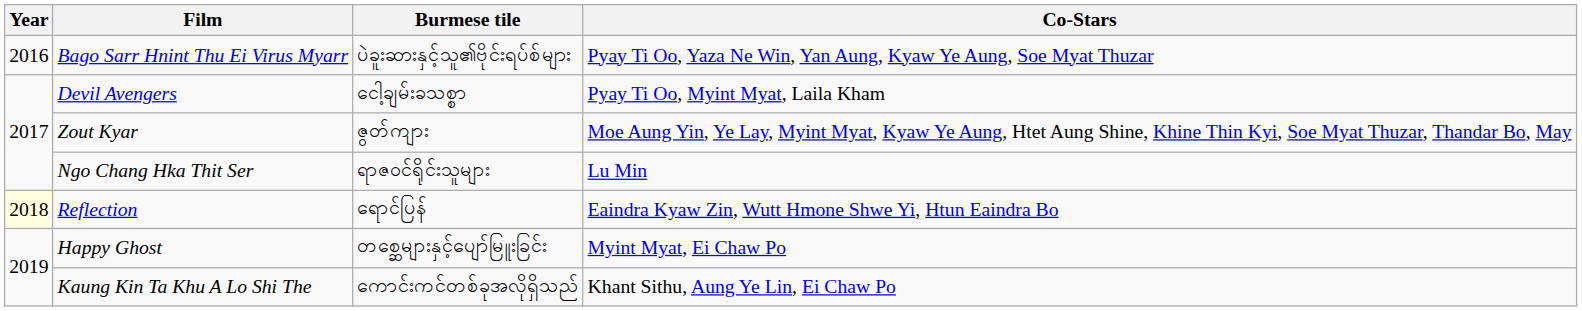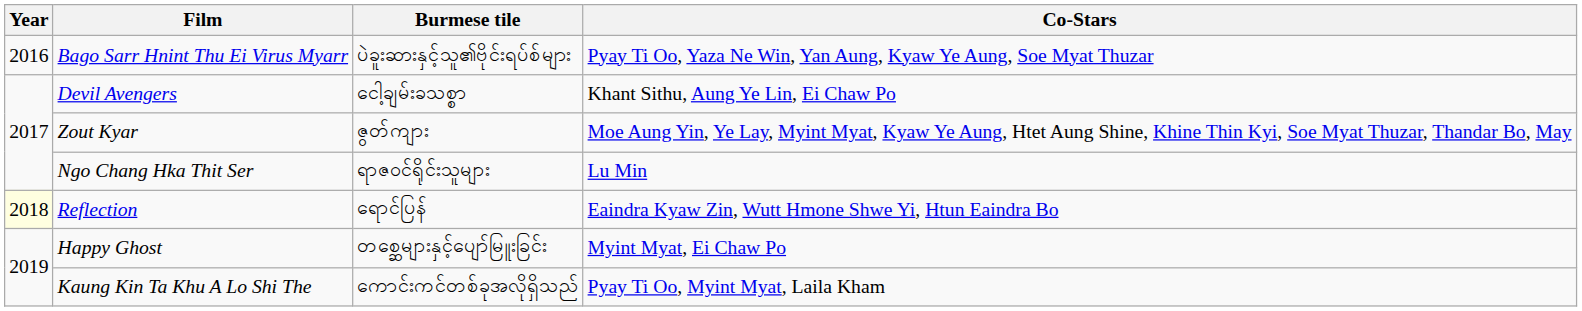(736, 93) Pyay Ti Oo, Myint Myat, Laila Kham -> (742, 93) Khant Sithu, Aung Ye Lin, Ei Chaw Po
(742, 286) Khant Sithu, Aung Ye Lin, Ei Chaw Po -> (736, 286) Pyay Ti Oo, Myint Myat, Laila Kham
